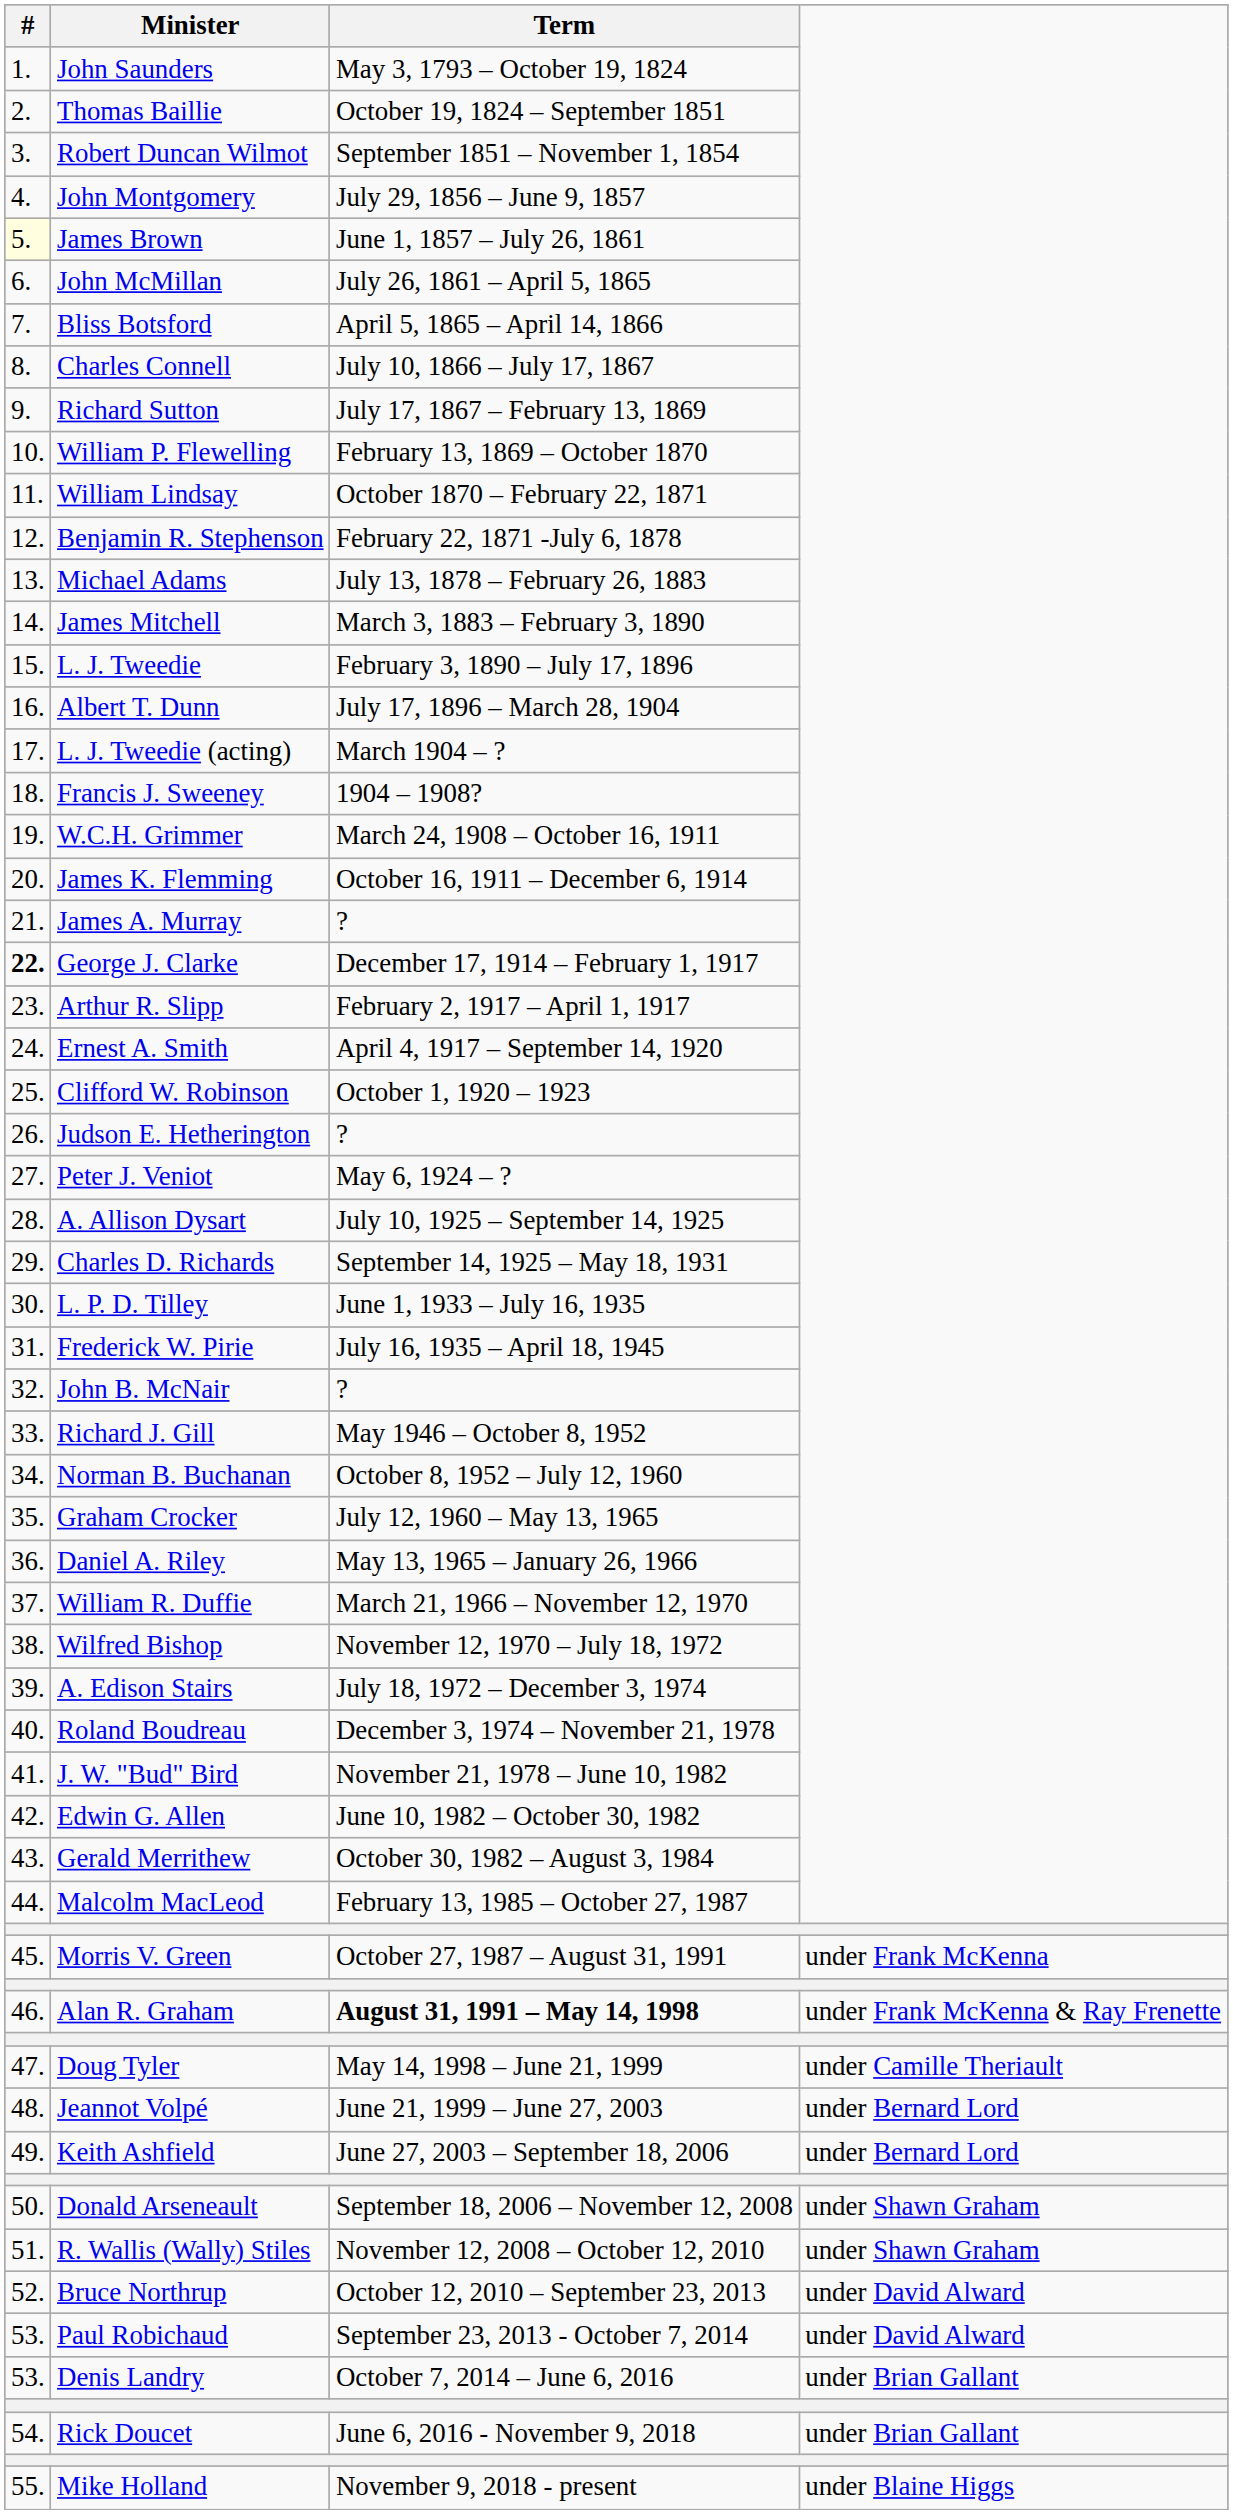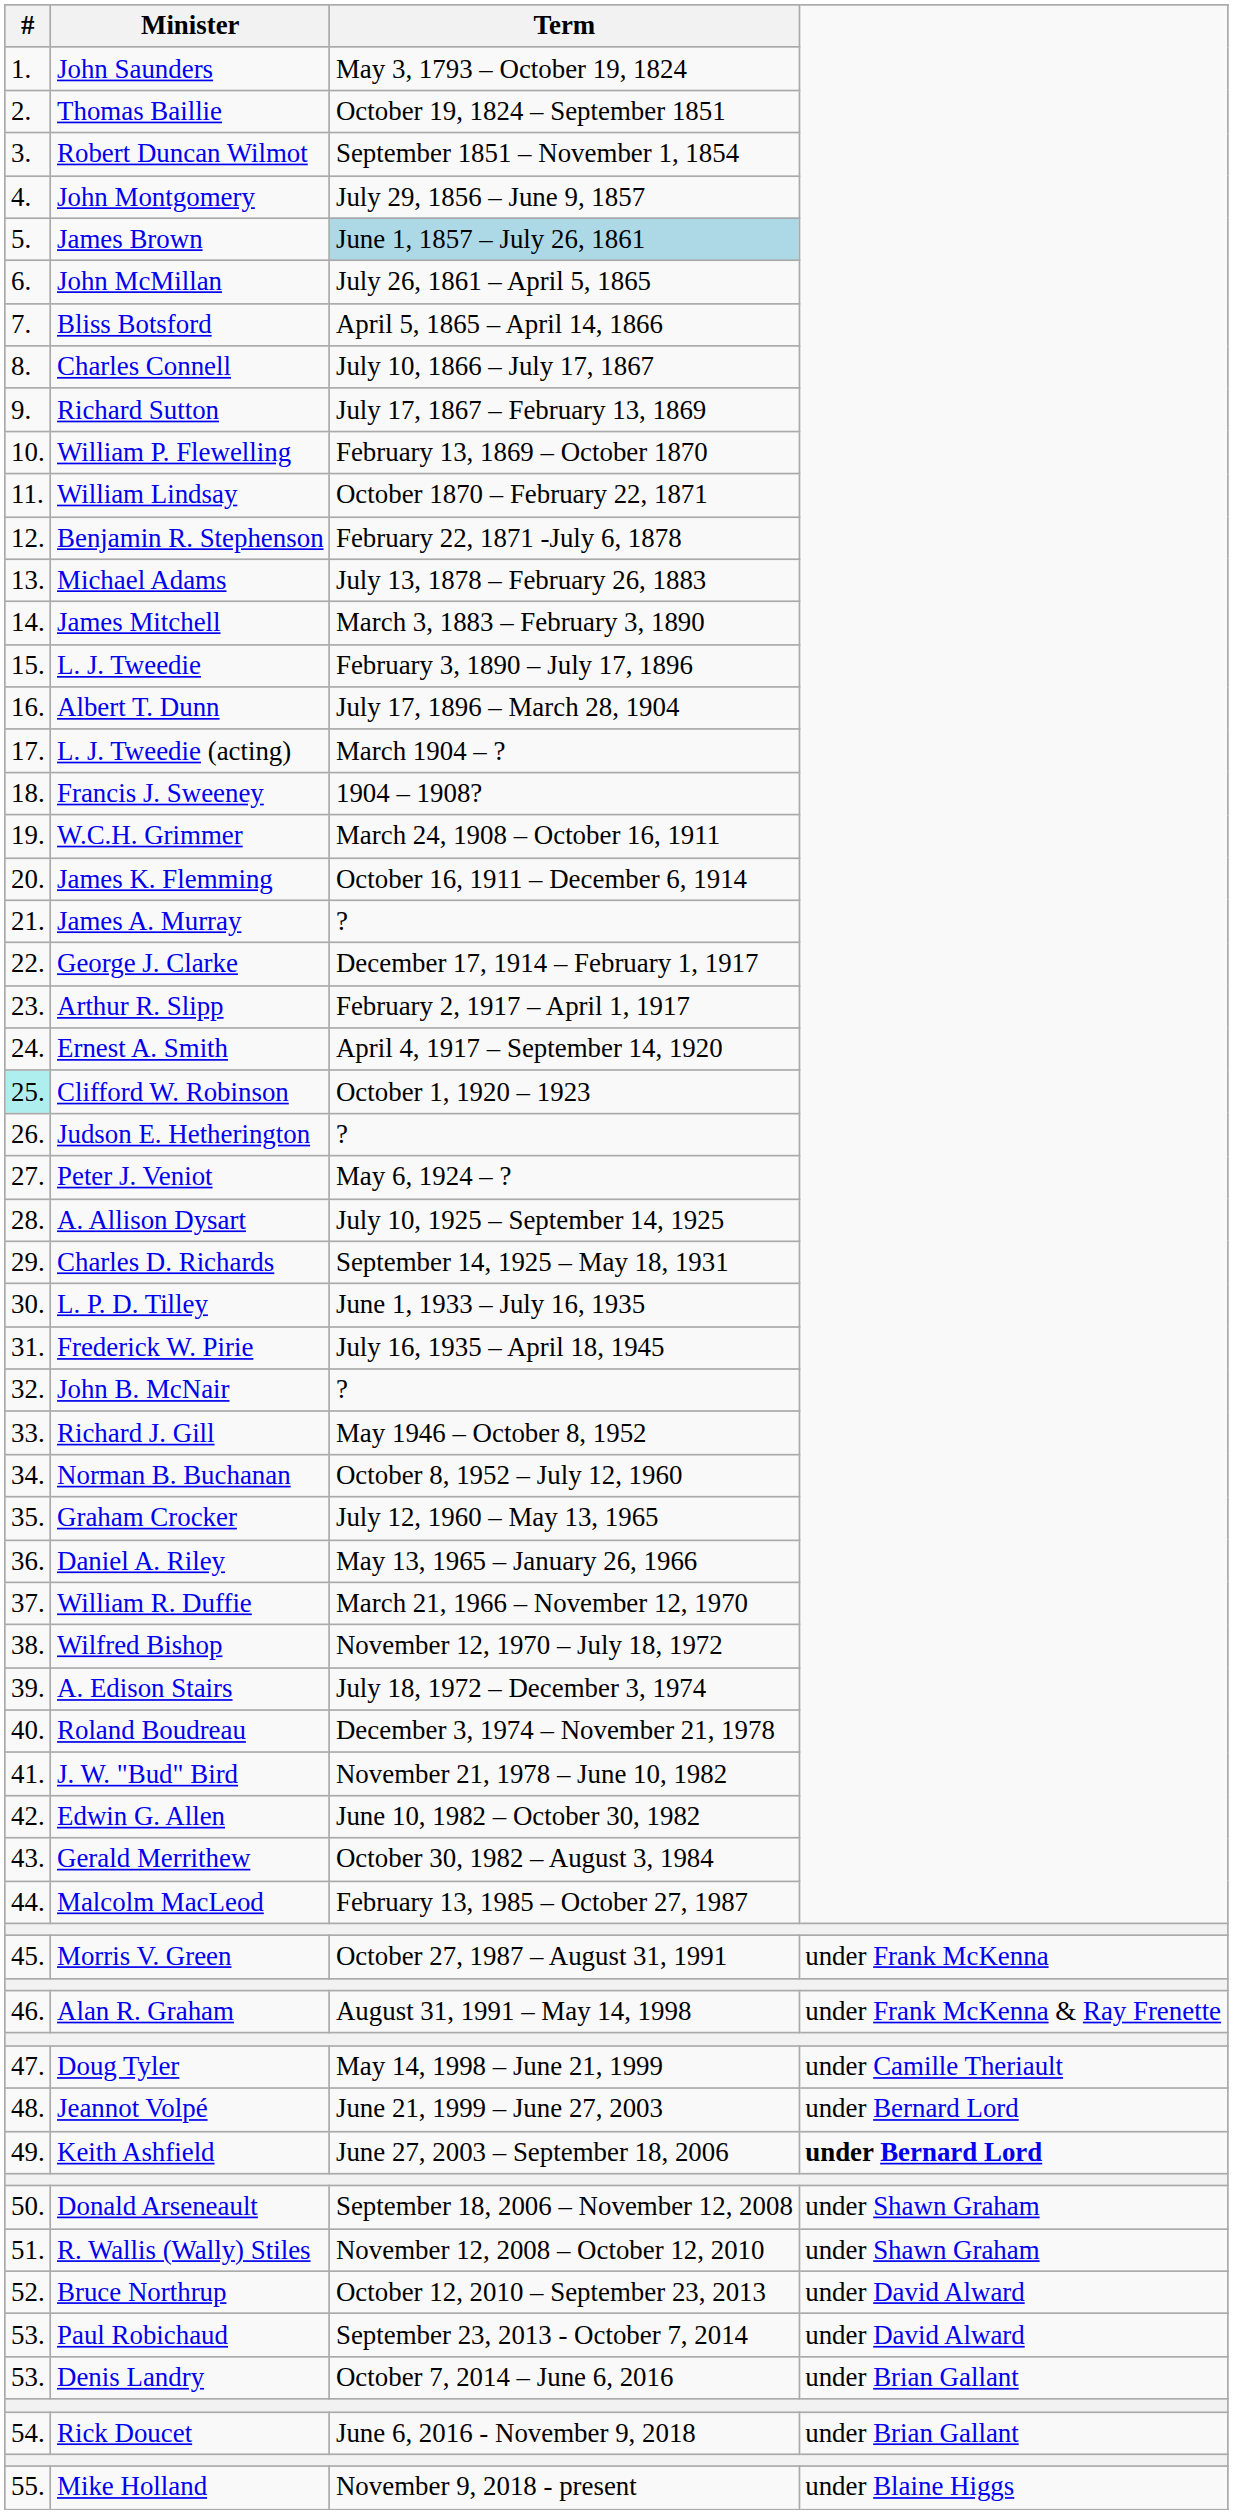(21, 238) lightyellow background -> (21, 238) no background
(491, 238) no background -> (491, 238) lightblue background
(28, 963) bold -> (28, 963) normal
(28, 1091) no background -> (28, 1091) paleturquoise background
(517, 2011) bold -> (514, 2011) normal
(912, 2151) normal -> (924, 2151) bold
